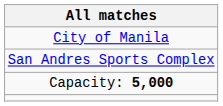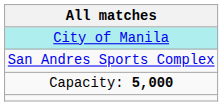(111, 38) no background -> (111, 38) paleturquoise background
